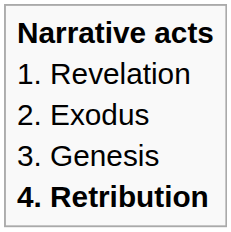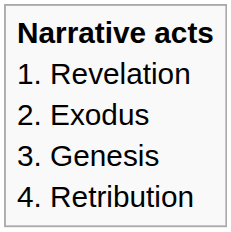(113, 197) bold -> (106, 197) normal
